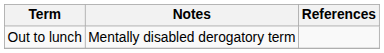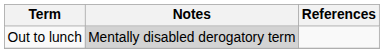(192, 37) no background -> (192, 37) lightgrey background
